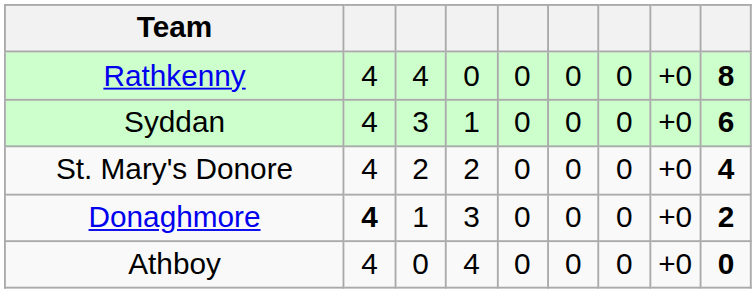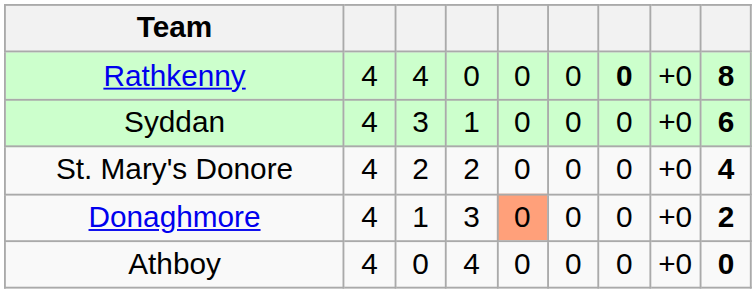(624, 75) normal -> (624, 75) bold
(370, 216) bold -> (370, 216) normal
(522, 216) no background -> (522, 216) lightsalmon background
